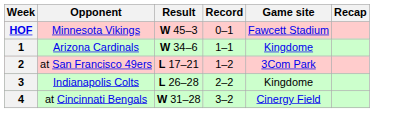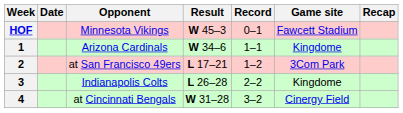+ column: (52, 13)
